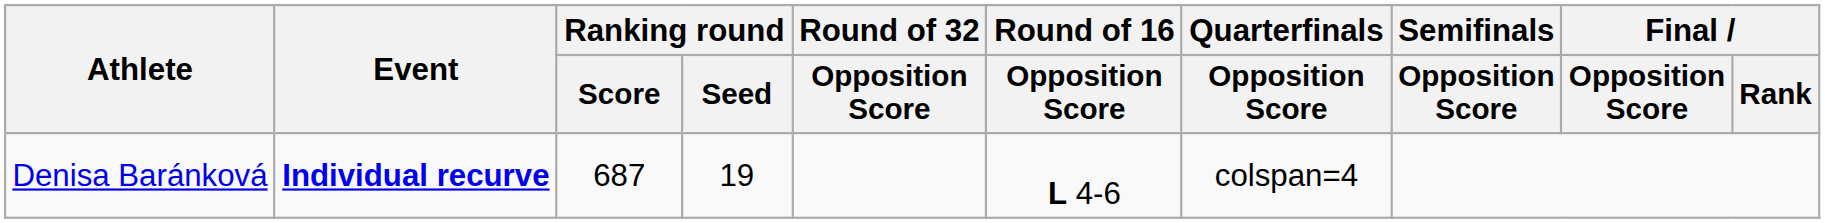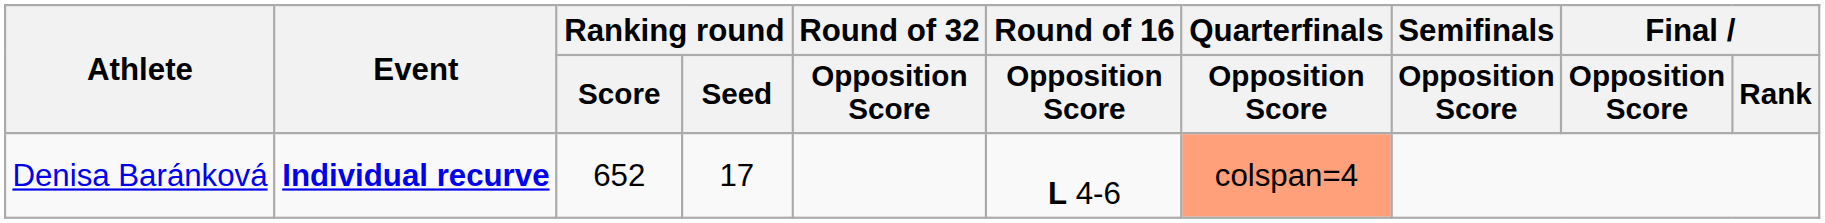(619, 176) 687 -> (619, 176) 652
(737, 176) 19 -> (737, 176) 17
(1286, 176) no background -> (1286, 176) lightsalmon background
